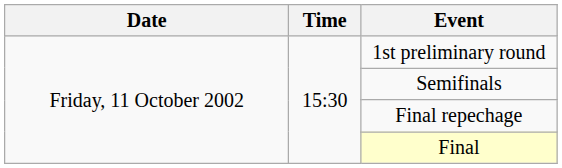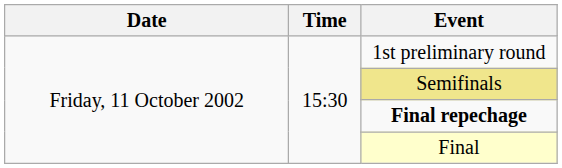(459, 83) no background -> (459, 83) khaki background
(459, 115) normal -> (459, 115) bold
